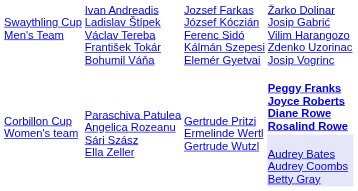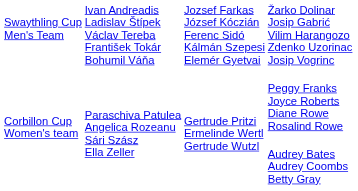(308, 107) bold -> (305, 107) normal
(308, 166) lavender background -> (308, 166) no background
